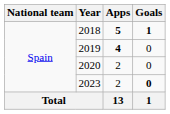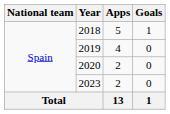(118, 30) bold -> (118, 30) normal
(149, 30) bold -> (149, 30) normal
(118, 48) bold -> (118, 48) normal
(149, 83) bold -> (149, 83) normal
